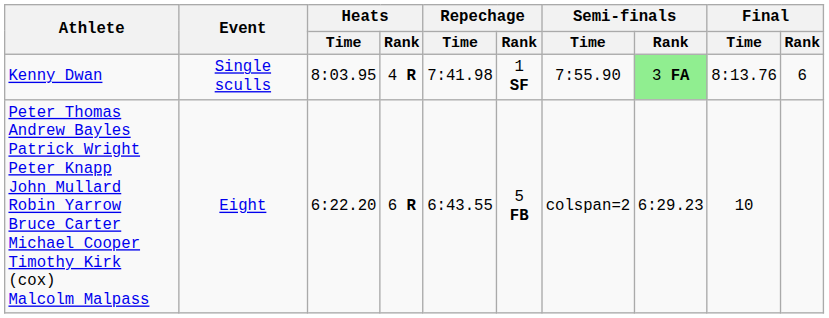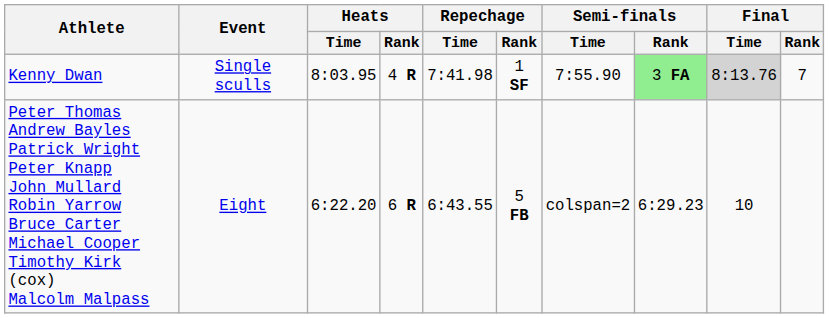(744, 77) no background -> (744, 77) lightgrey background
(802, 77) 6 -> (802, 77) 7
